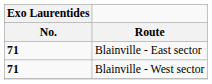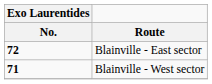(13, 50) 71 -> (13, 50) 72
